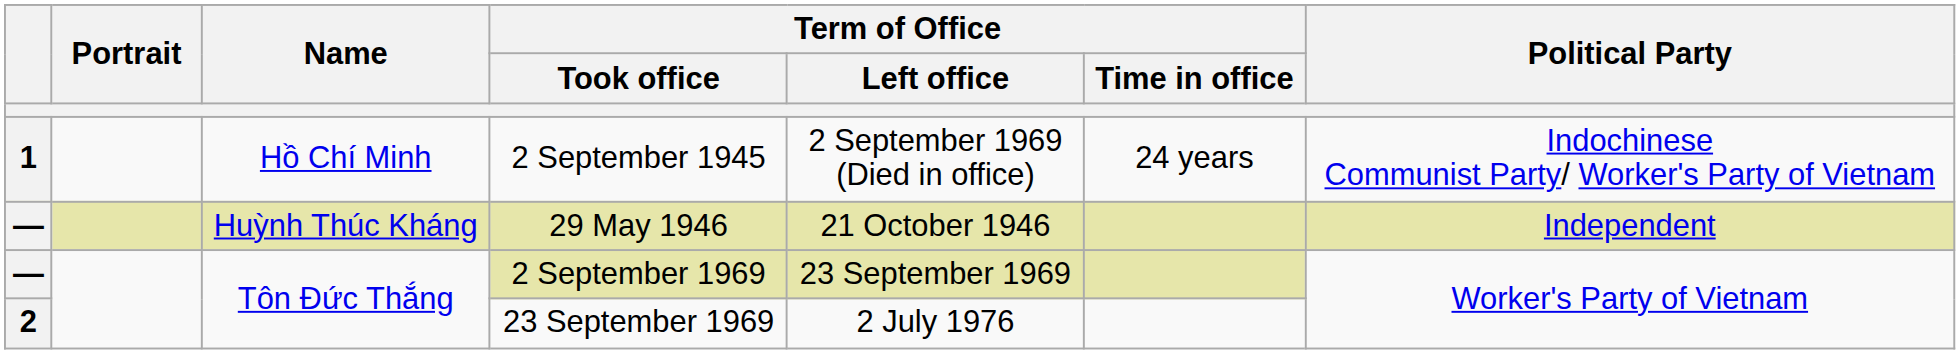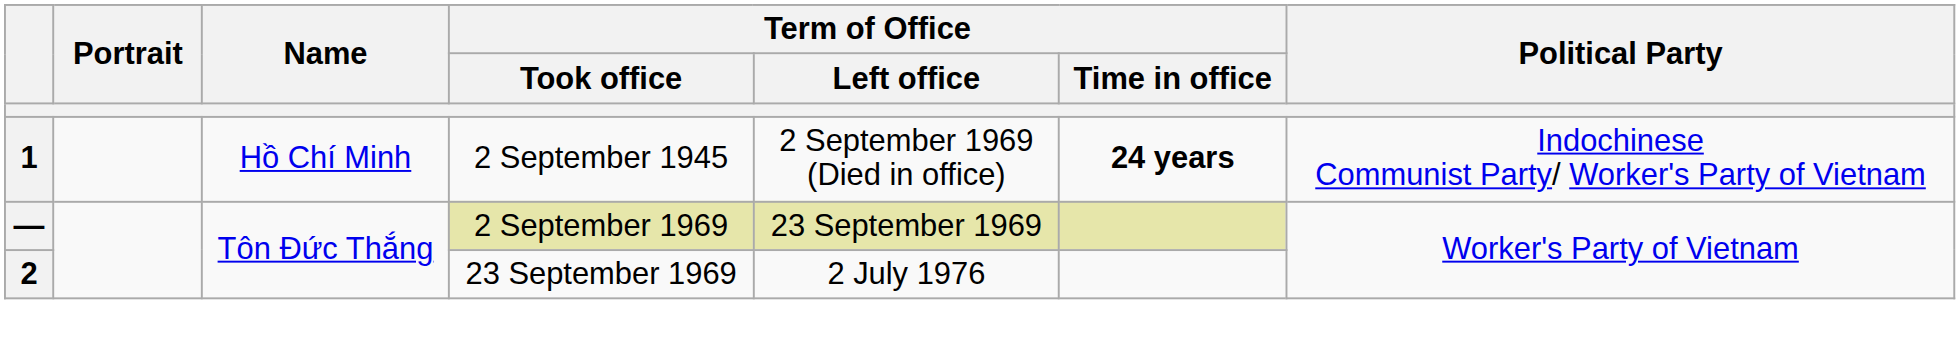(1194, 158) normal -> (1173, 158) bold
- row: (639, 224)
